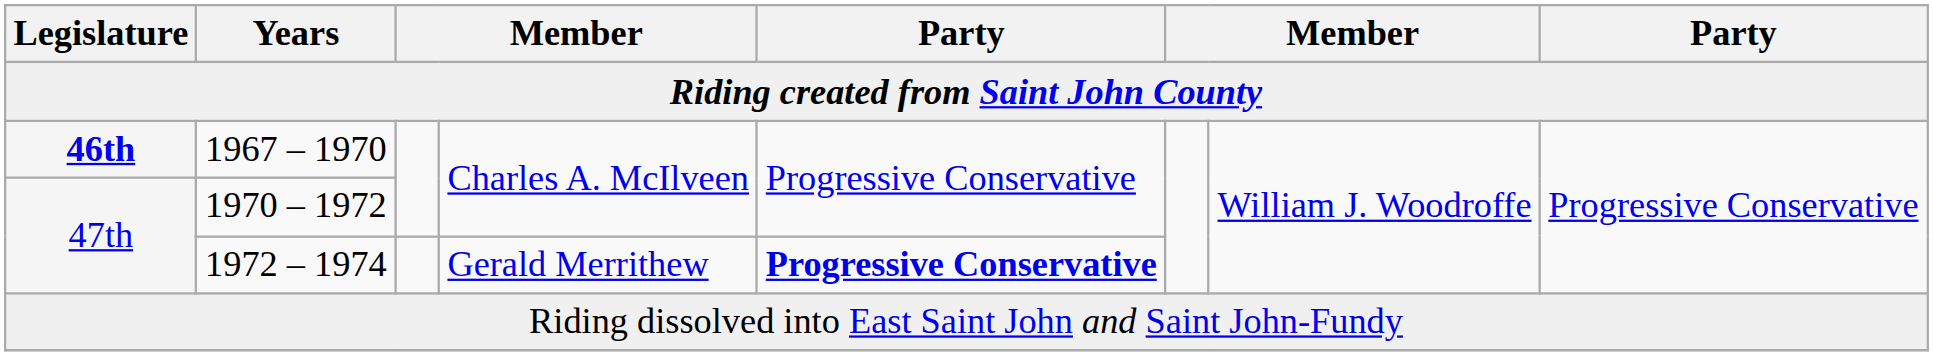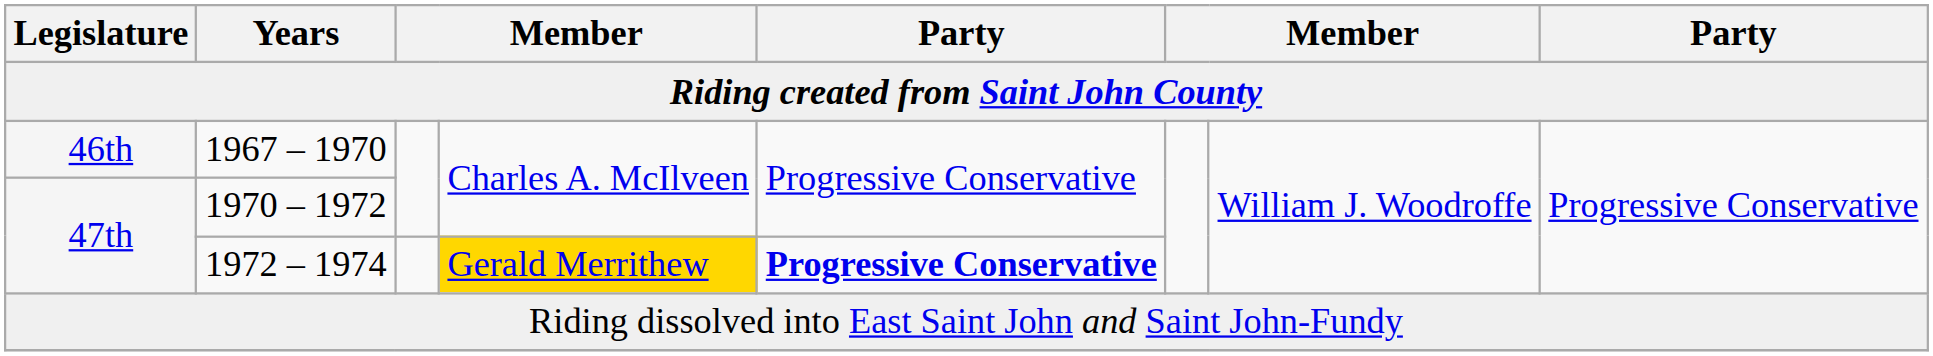(101, 148) bold -> (101, 148) normal
(578, 263) no background -> (578, 263) gold background
